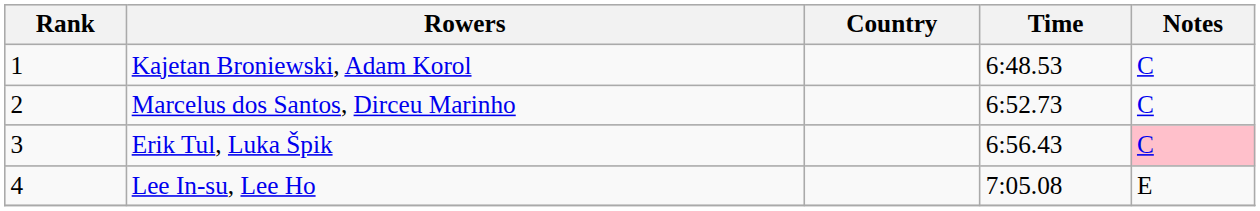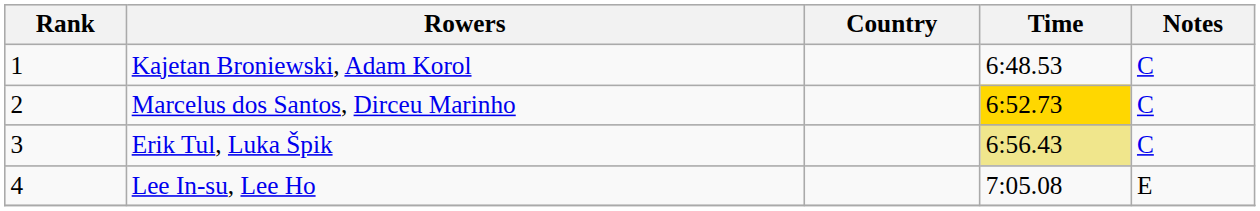(1024, 104) no background -> (1024, 104) gold background
(1024, 144) no background -> (1024, 144) khaki background
(1145, 144) pink background -> (1145, 144) no background
